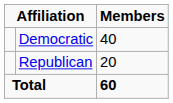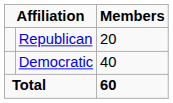rows swapped: (56, 39) <-> (56, 62)
